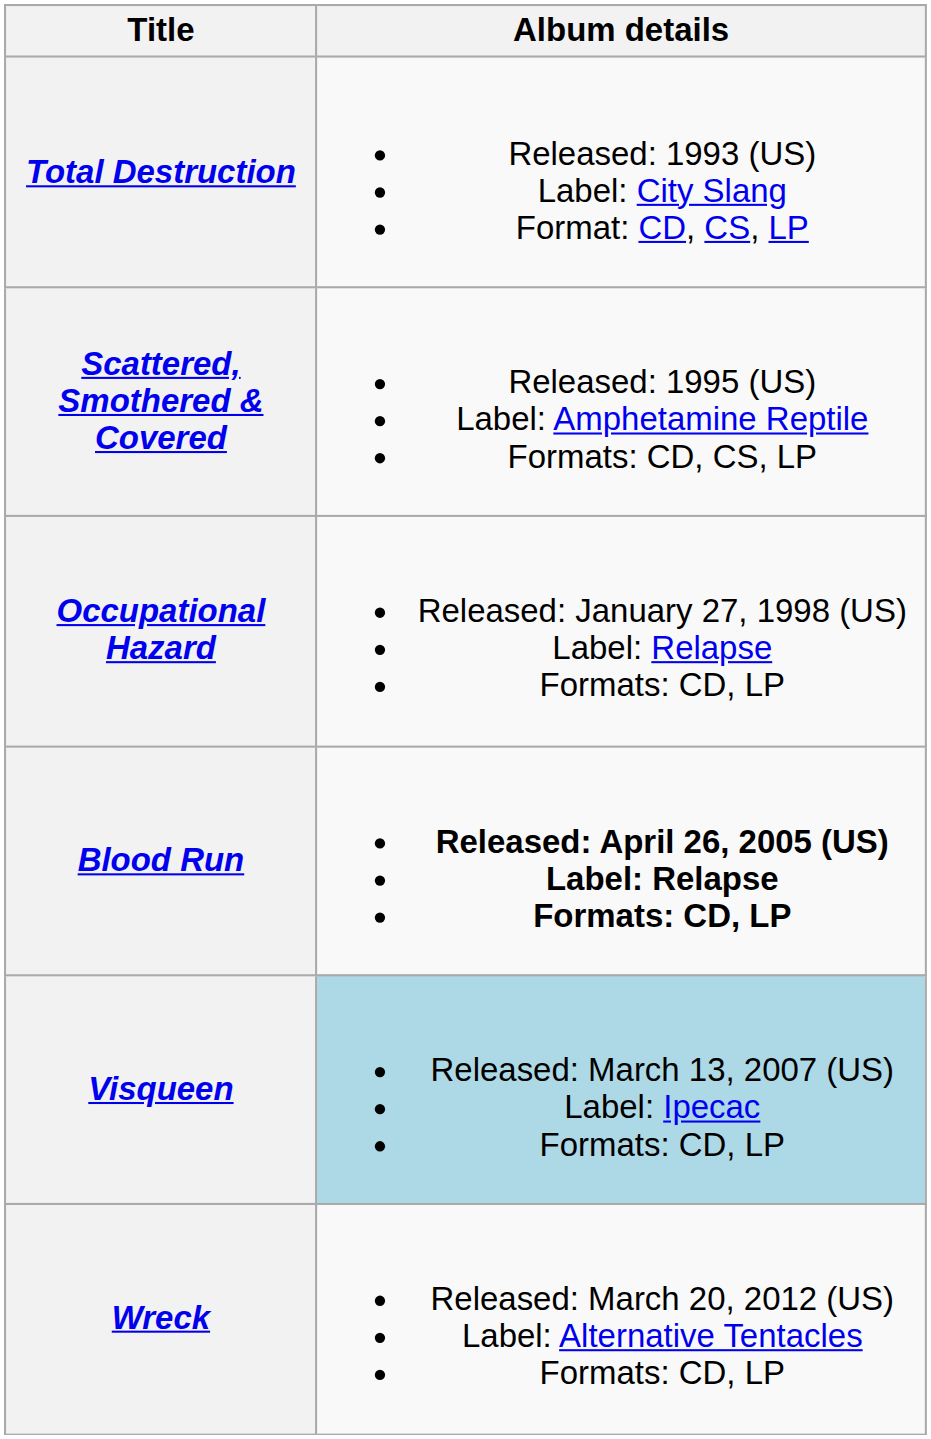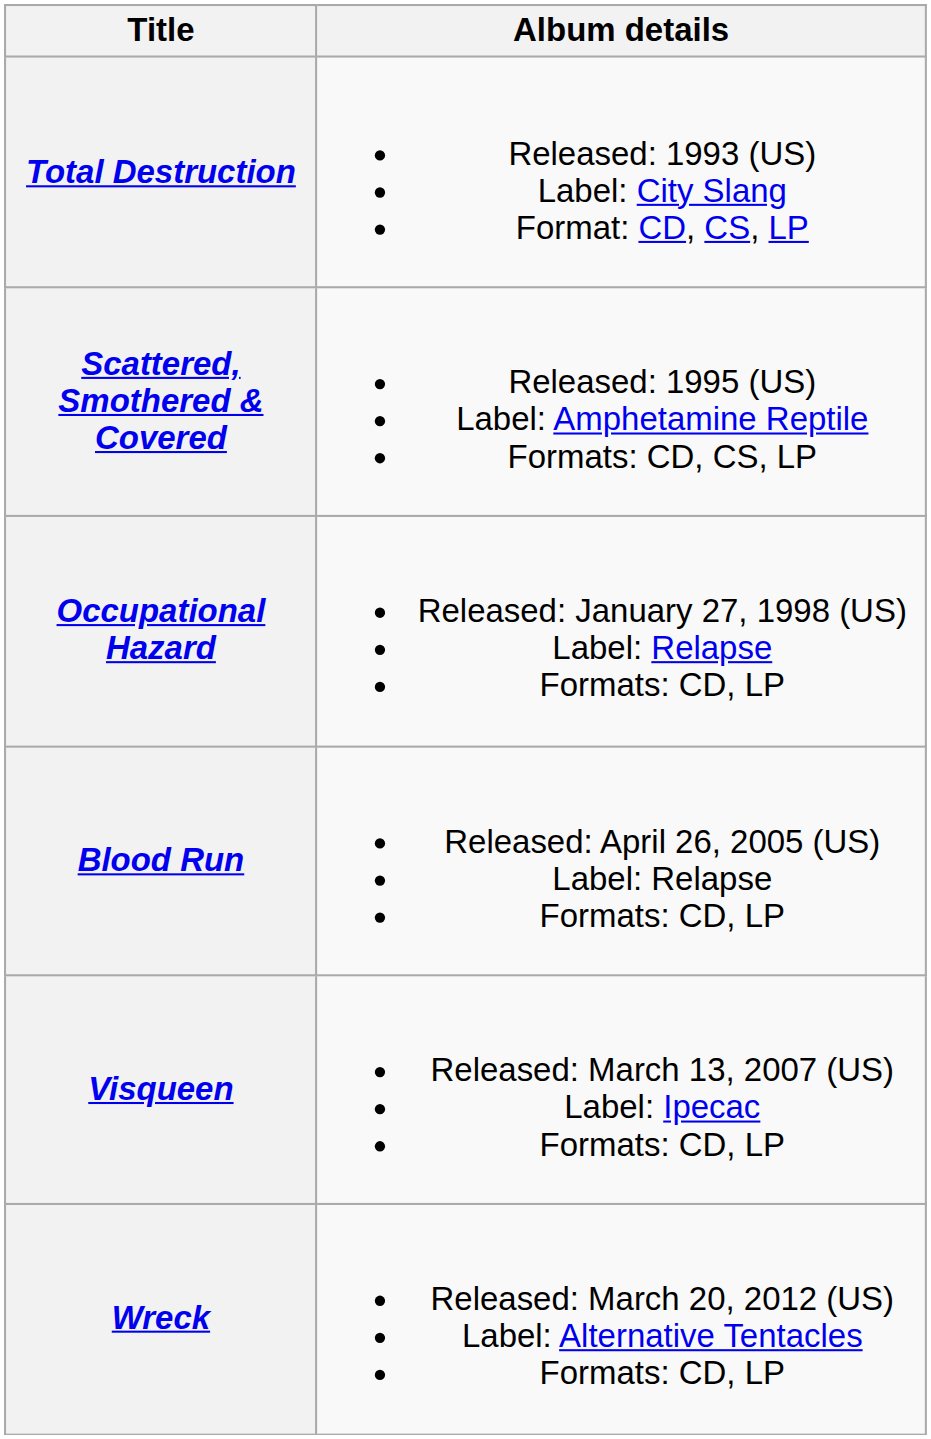(621, 879) bold -> (621, 879) normal
(621, 1108) lightblue background -> (621, 1108) no background
